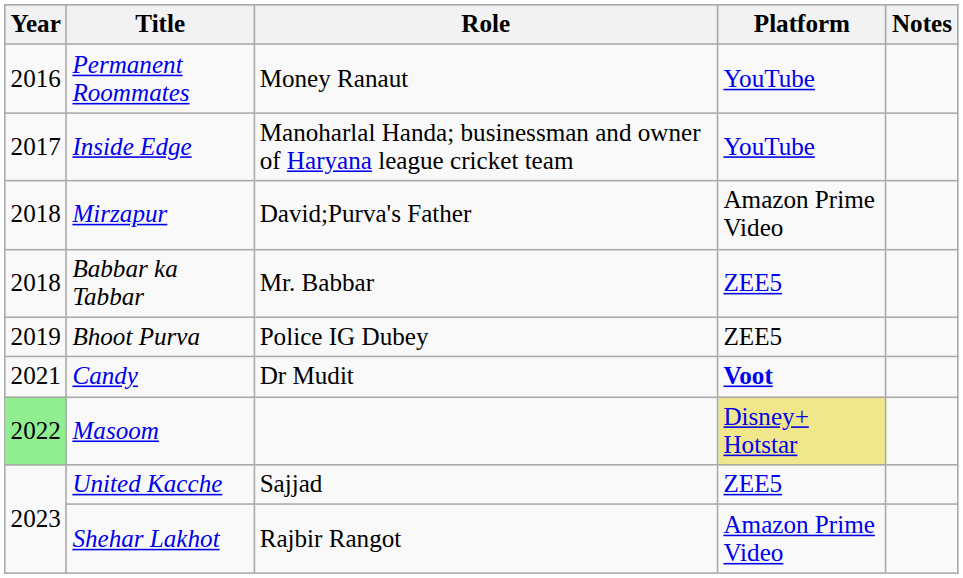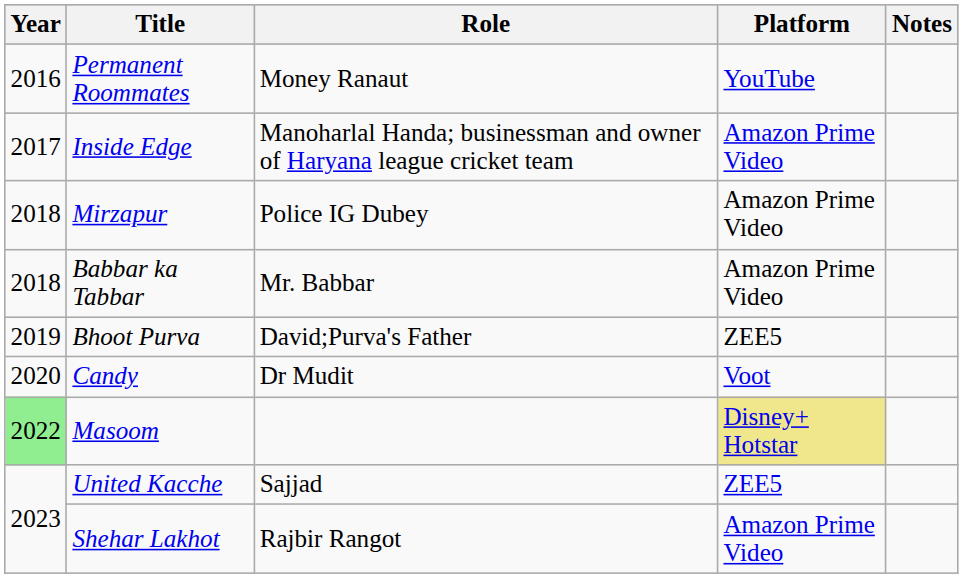(769, 146) YouTube -> (799, 146) Amazon Prime Video
(366, 214) David;Purva's Father -> (344, 214) Police IG Dubey
(753, 282) ZEE5 -> (799, 282) Amazon Prime Video
(344, 336) Police IG Dubey -> (366, 336) David;Purva's Father
(36, 376) 2021 -> (36, 376) 2020
(748, 376) bold -> (747, 376) normal
